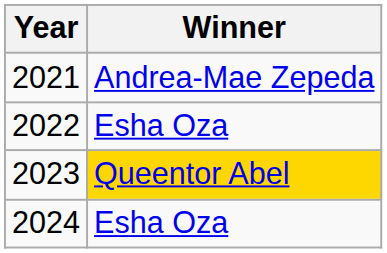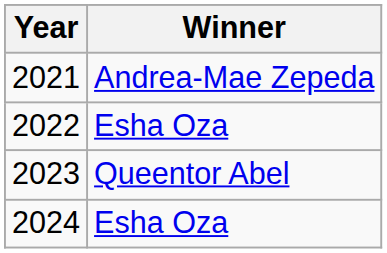(192, 174) gold background -> (192, 174) no background
